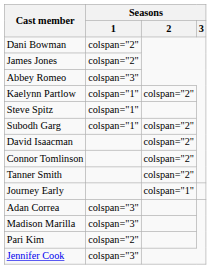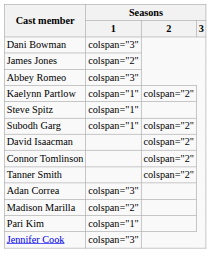(113, 45) colspan="2" -> (113, 45) colspan="3"
- row: (35, 191)
(113, 223) colspan="3" -> (113, 207) colspan="2"
(113, 239) colspan="2" -> (113, 223) colspan="1"
